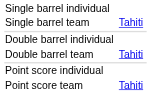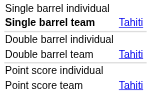(47, 23) normal -> (50, 23) bold
